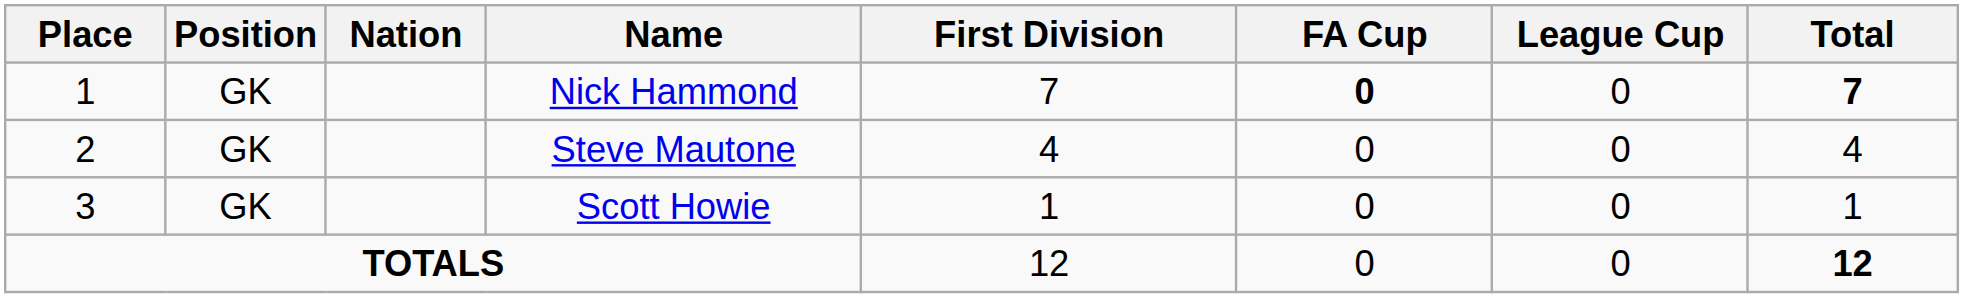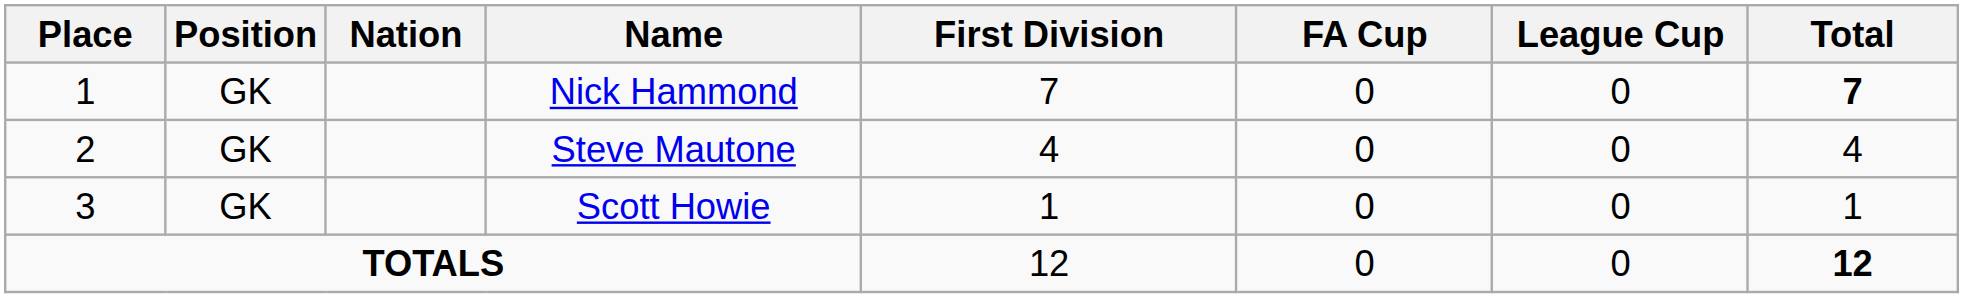(1365, 92) bold -> (1365, 92) normal
